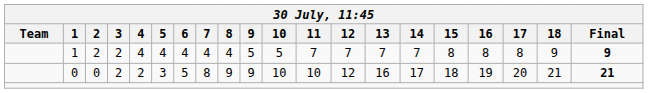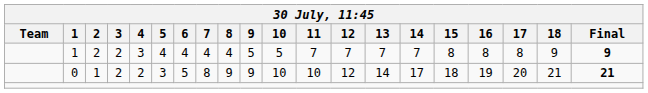(141, 53) 4 -> (141, 53) 3
(97, 73) 0 -> (97, 73) 1
(382, 73) 16 -> (382, 73) 14
